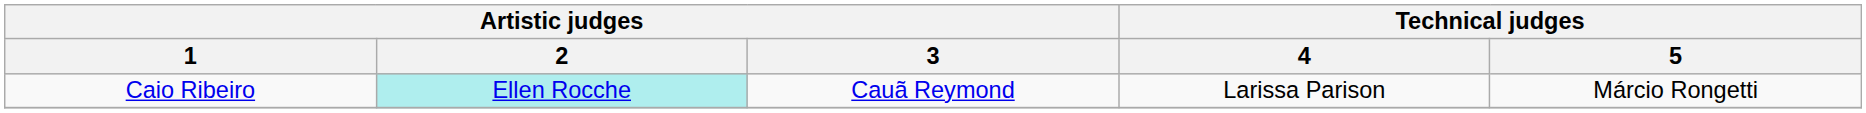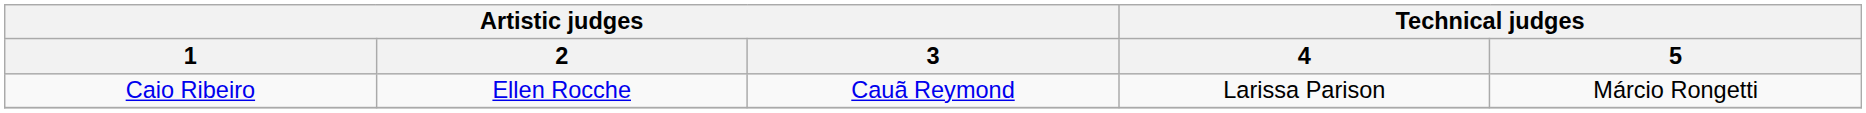(562, 90) paleturquoise background -> (562, 90) no background
